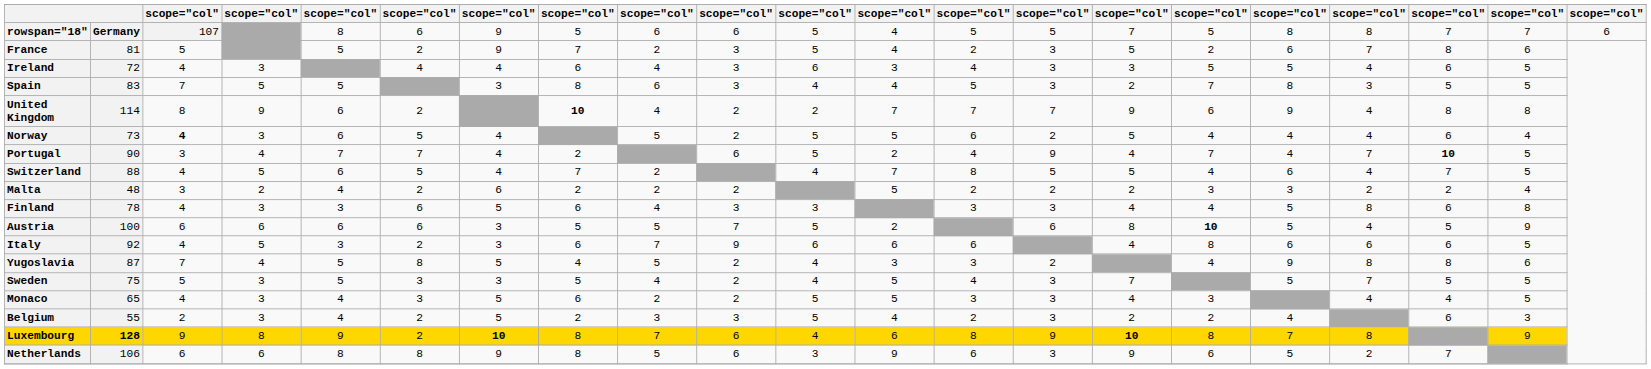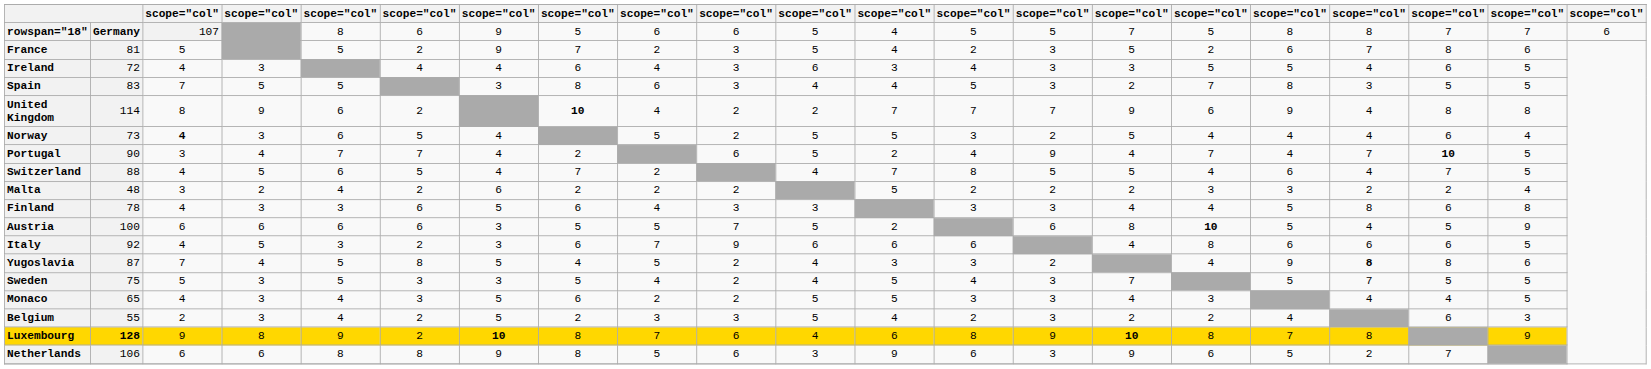(973, 136) 6 -> (973, 136) 3
(1369, 263) normal -> (1369, 263) bold
